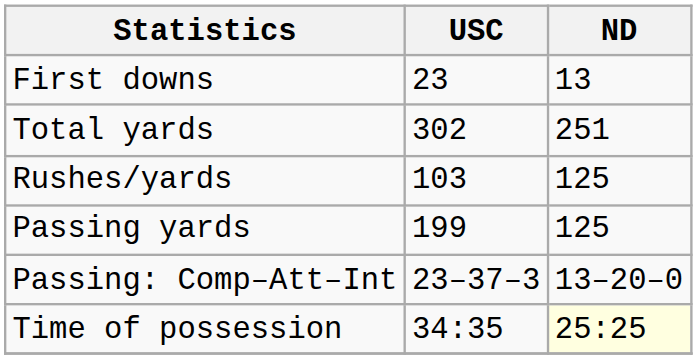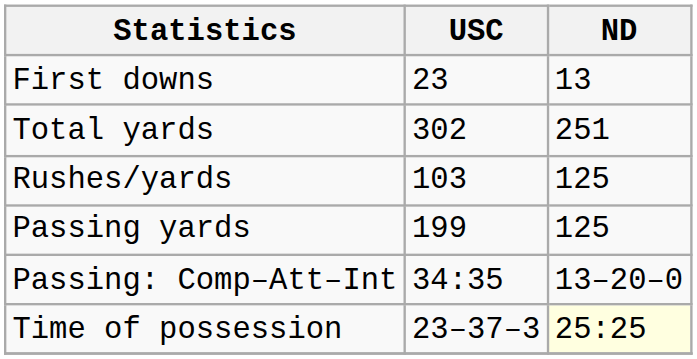(476, 280) 23–37–3 -> (458, 280) 34:35
(458, 329) 34:35 -> (476, 329) 23–37–3
